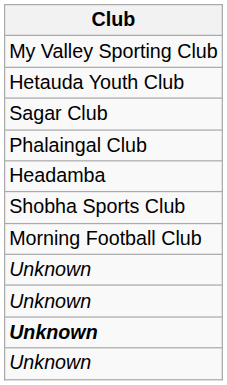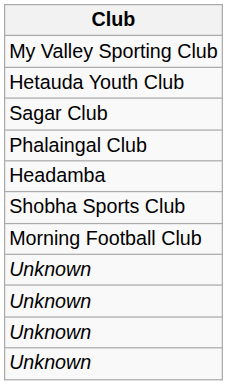(53, 332) bold -> (50, 332) normal
